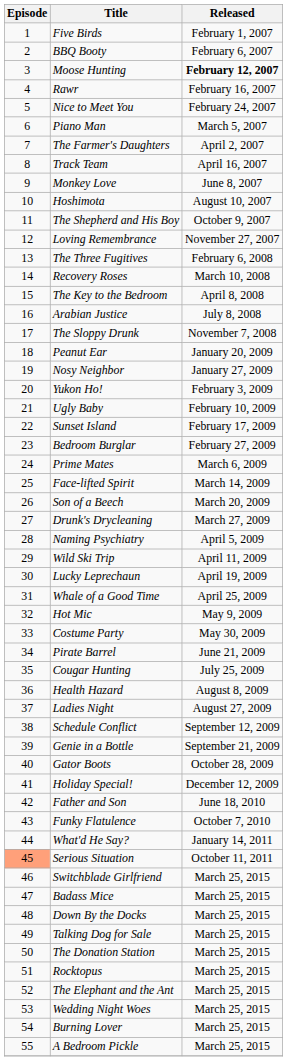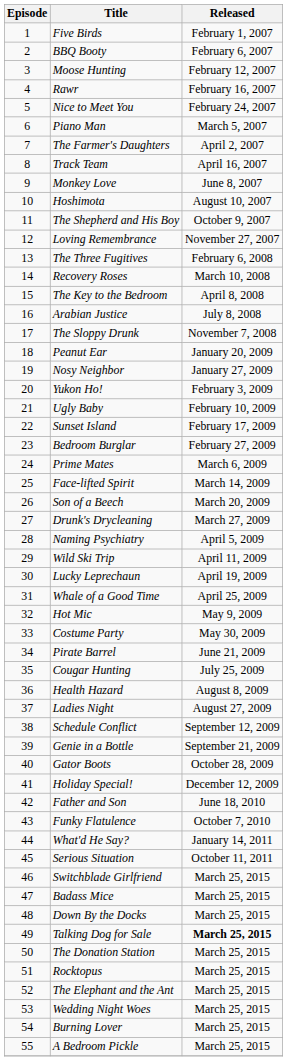(232, 70) bold -> (232, 70) normal
(27, 858) lightsalmon background -> (27, 858) no background
(232, 933) normal -> (232, 933) bold
